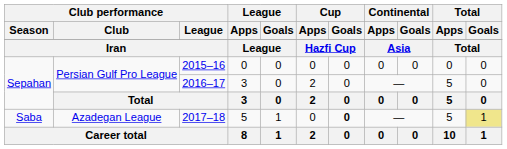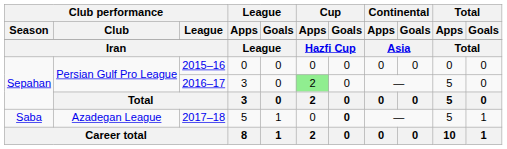(313, 83) no background -> (313, 83) lightgreen background
(484, 118) khaki background -> (484, 118) no background
